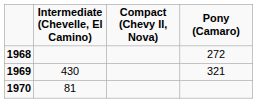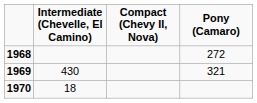(70, 89) 81 -> (70, 89) 18
